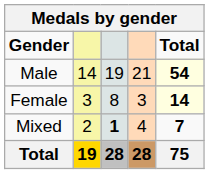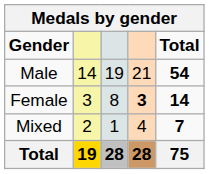(179, 72) lightyellow background -> (179, 72) no background
(142, 100) normal -> (142, 100) bold
(179, 100) lightyellow background -> (179, 100) no background
(114, 127) bold -> (114, 127) normal
